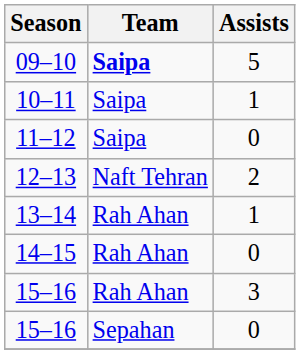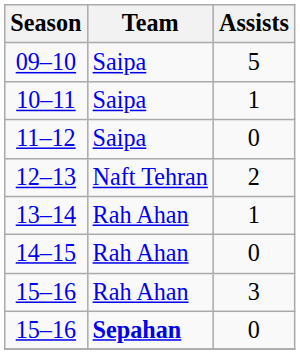(121, 61) bold -> (119, 61) normal
(134, 330) normal -> (137, 330) bold
